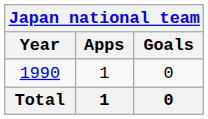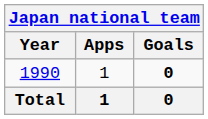(169, 73) normal -> (169, 73) bold
